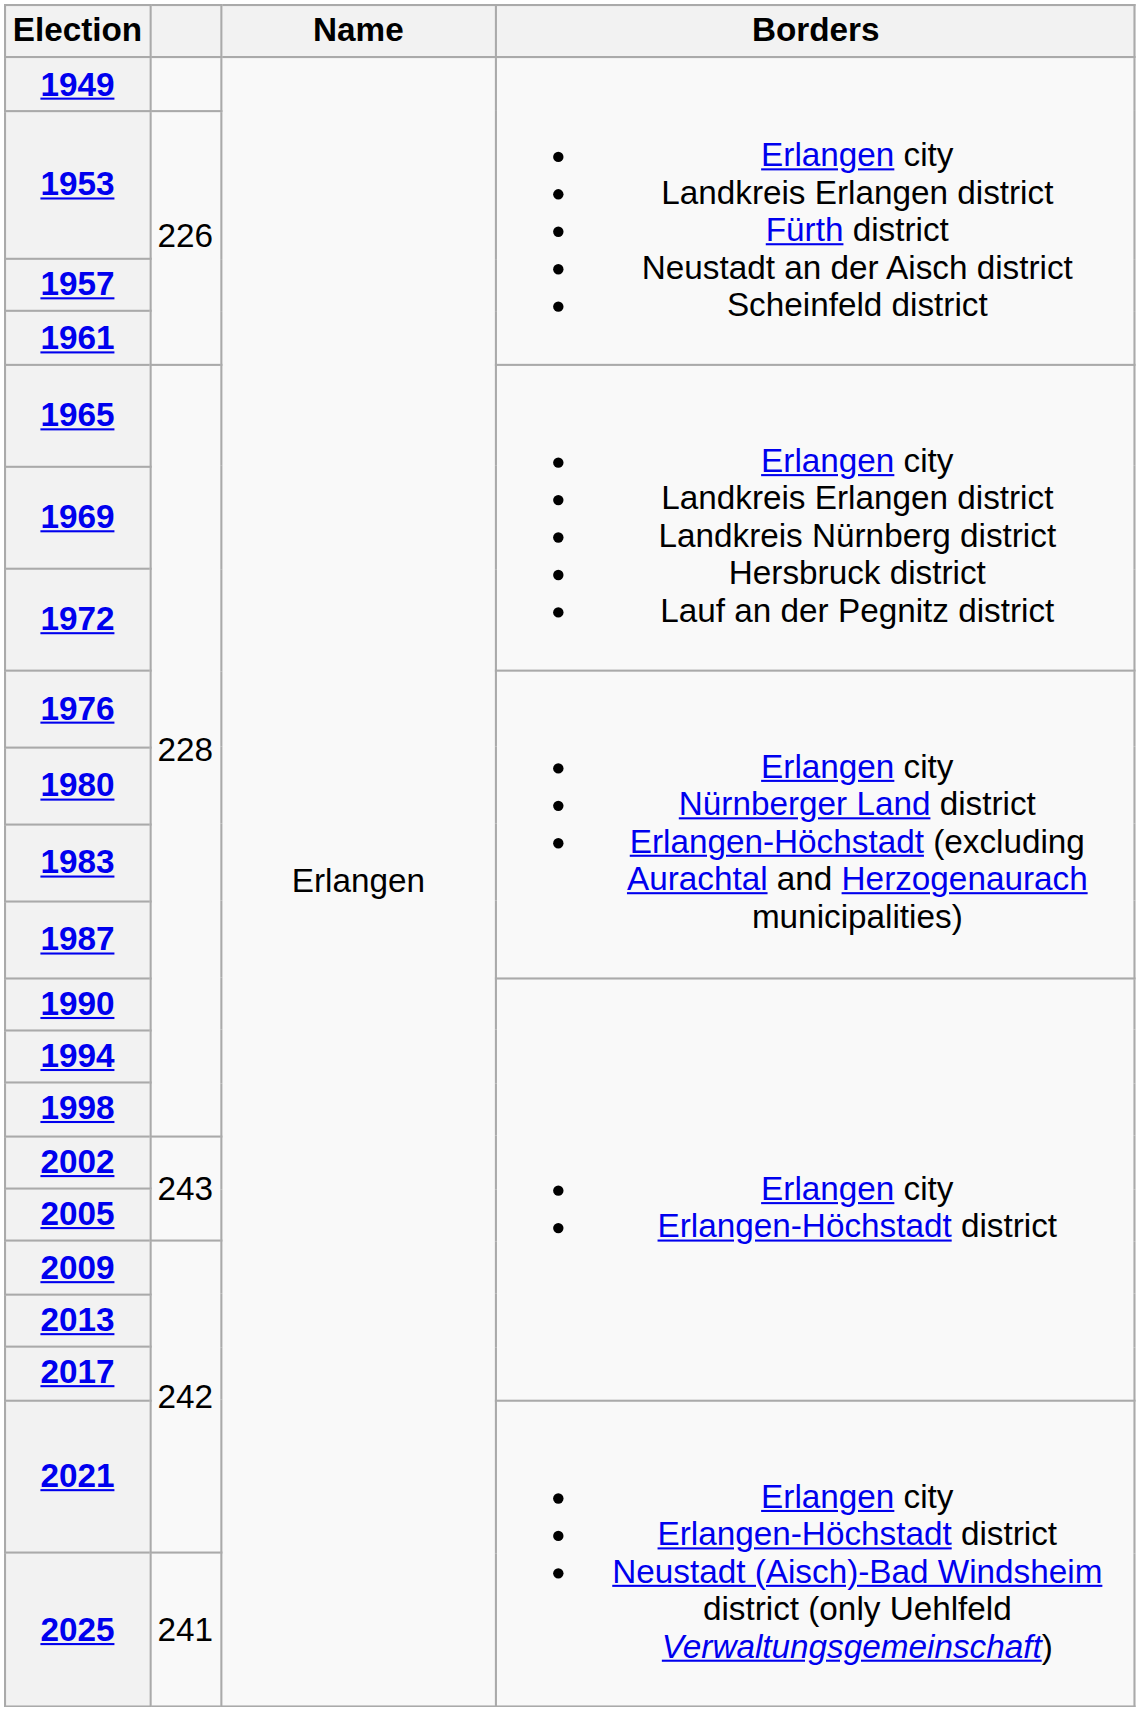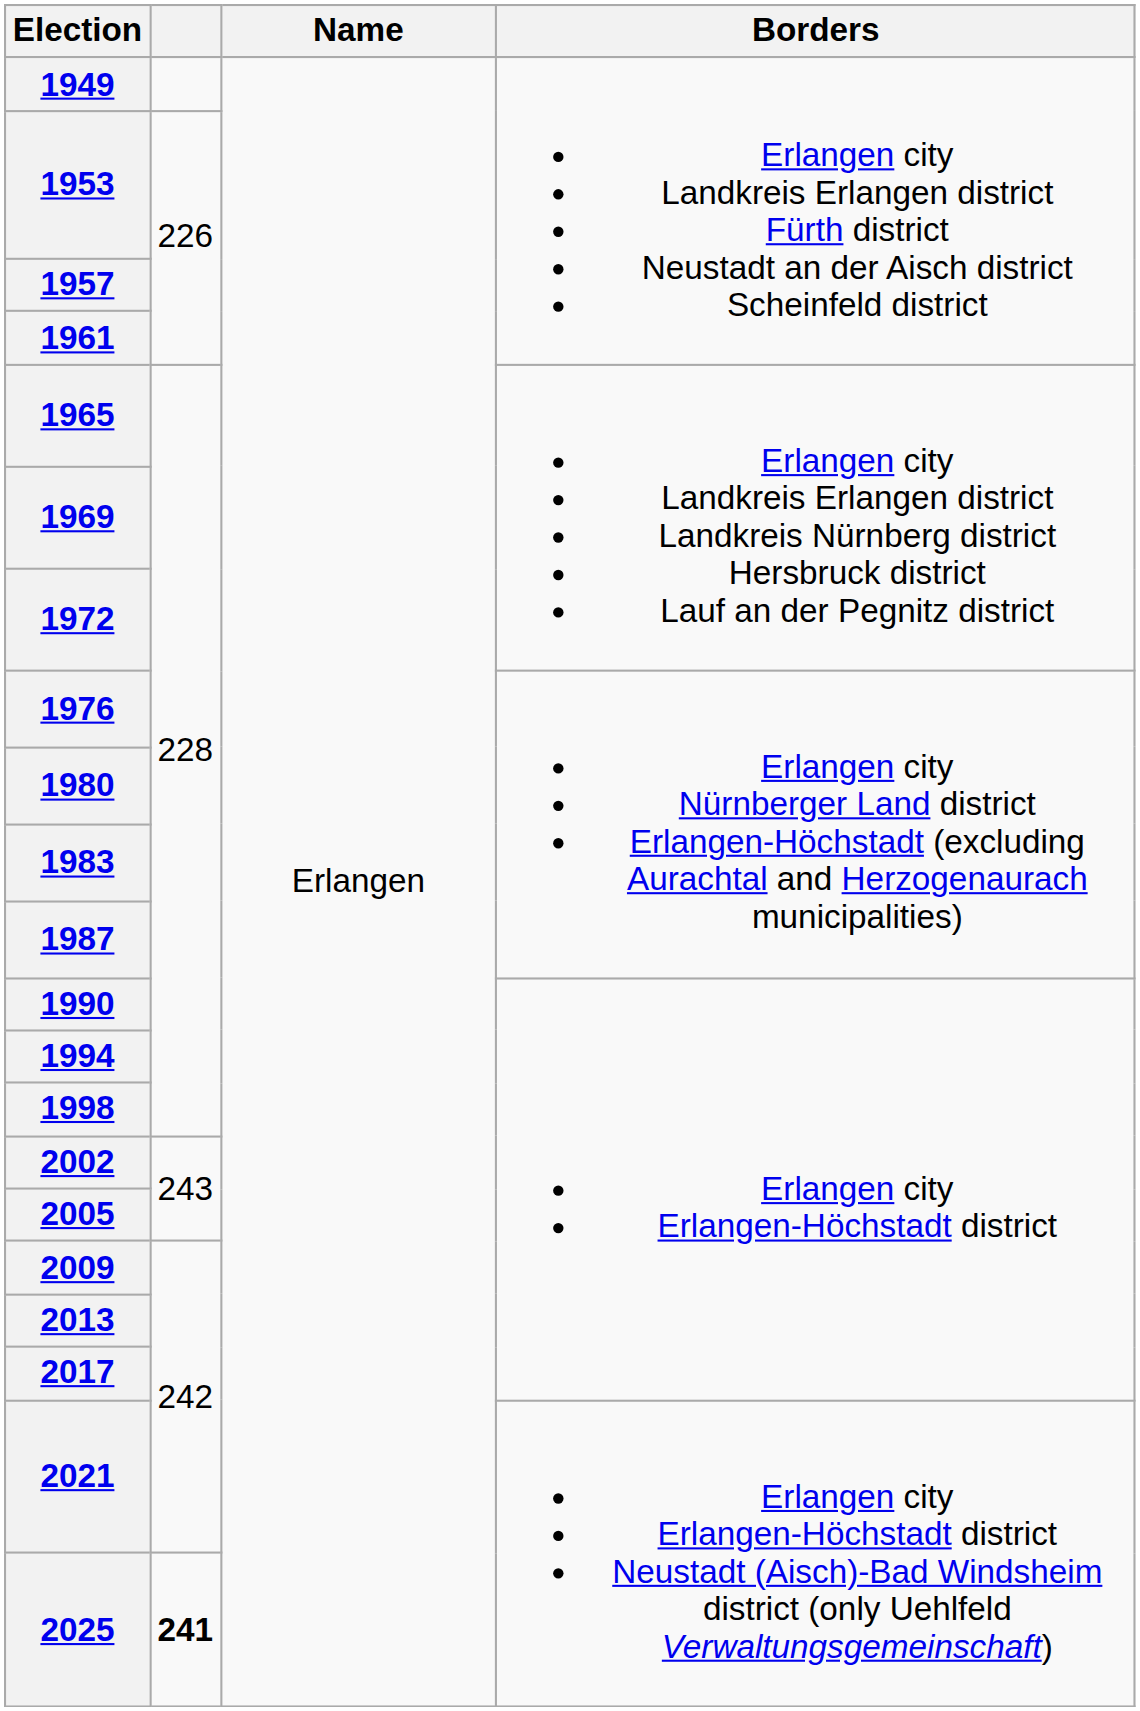(185, 1629) normal -> (185, 1629) bold
